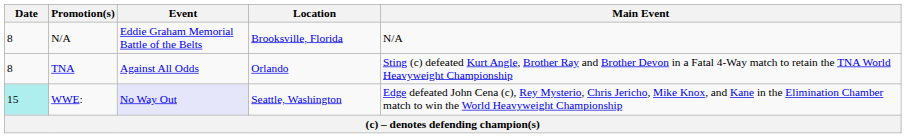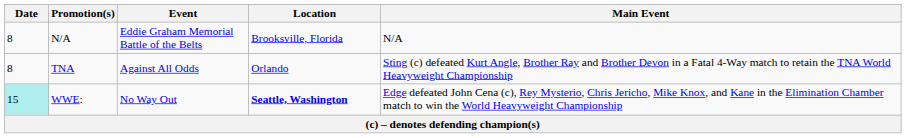(148, 99) lavender background -> (148, 99) no background
(296, 99) normal -> (299, 99) bold
